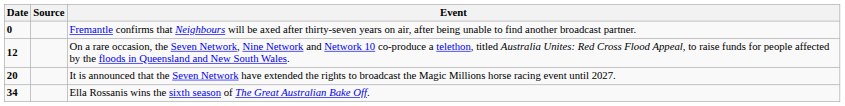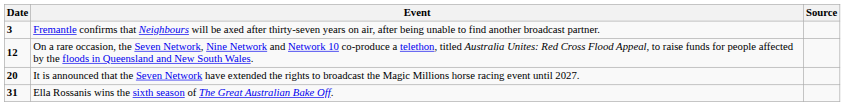columns swapped: (453, 13) <-> (49, 13)
(9, 30) 0 -> (9, 30) 3
(12, 93) 34 -> (12, 93) 31
